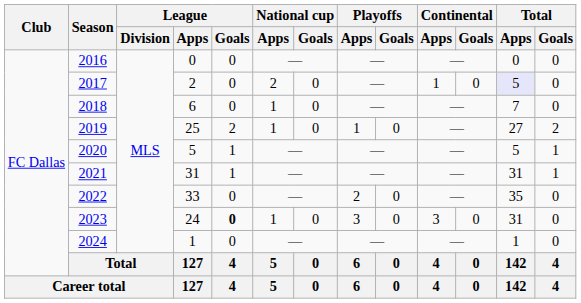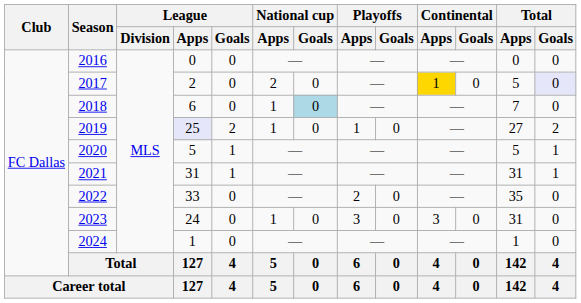(436, 83) no background -> (436, 83) gold background
(516, 83) lavender background -> (516, 83) no background
(556, 83) no background -> (556, 83) lavender background
(315, 106) no background -> (315, 106) lightblue background
(192, 128) no background -> (192, 128) lavender background
(232, 219) bold -> (232, 219) normal
